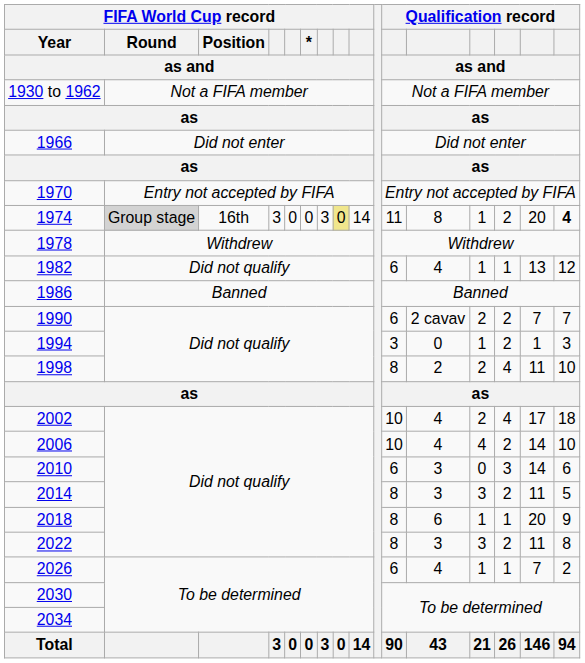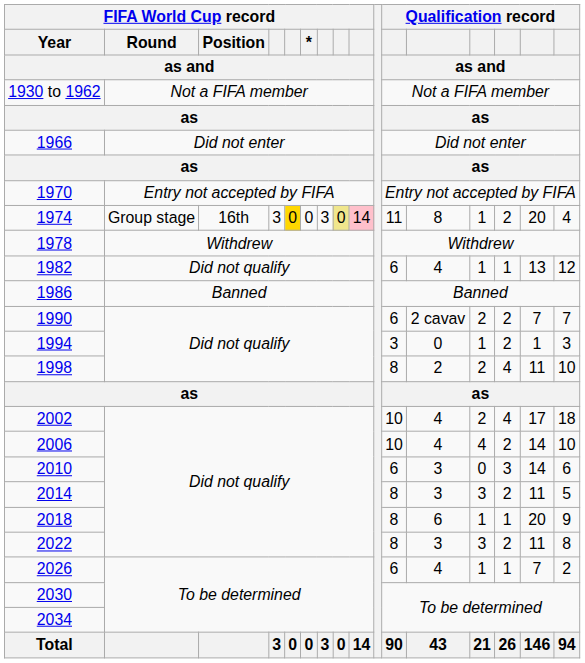(152, 218) lightgrey background -> (152, 218) no background
(293, 218) no background -> (293, 218) gold background
(362, 218) no background -> (362, 218) pink background
(567, 218) bold -> (567, 218) normal
